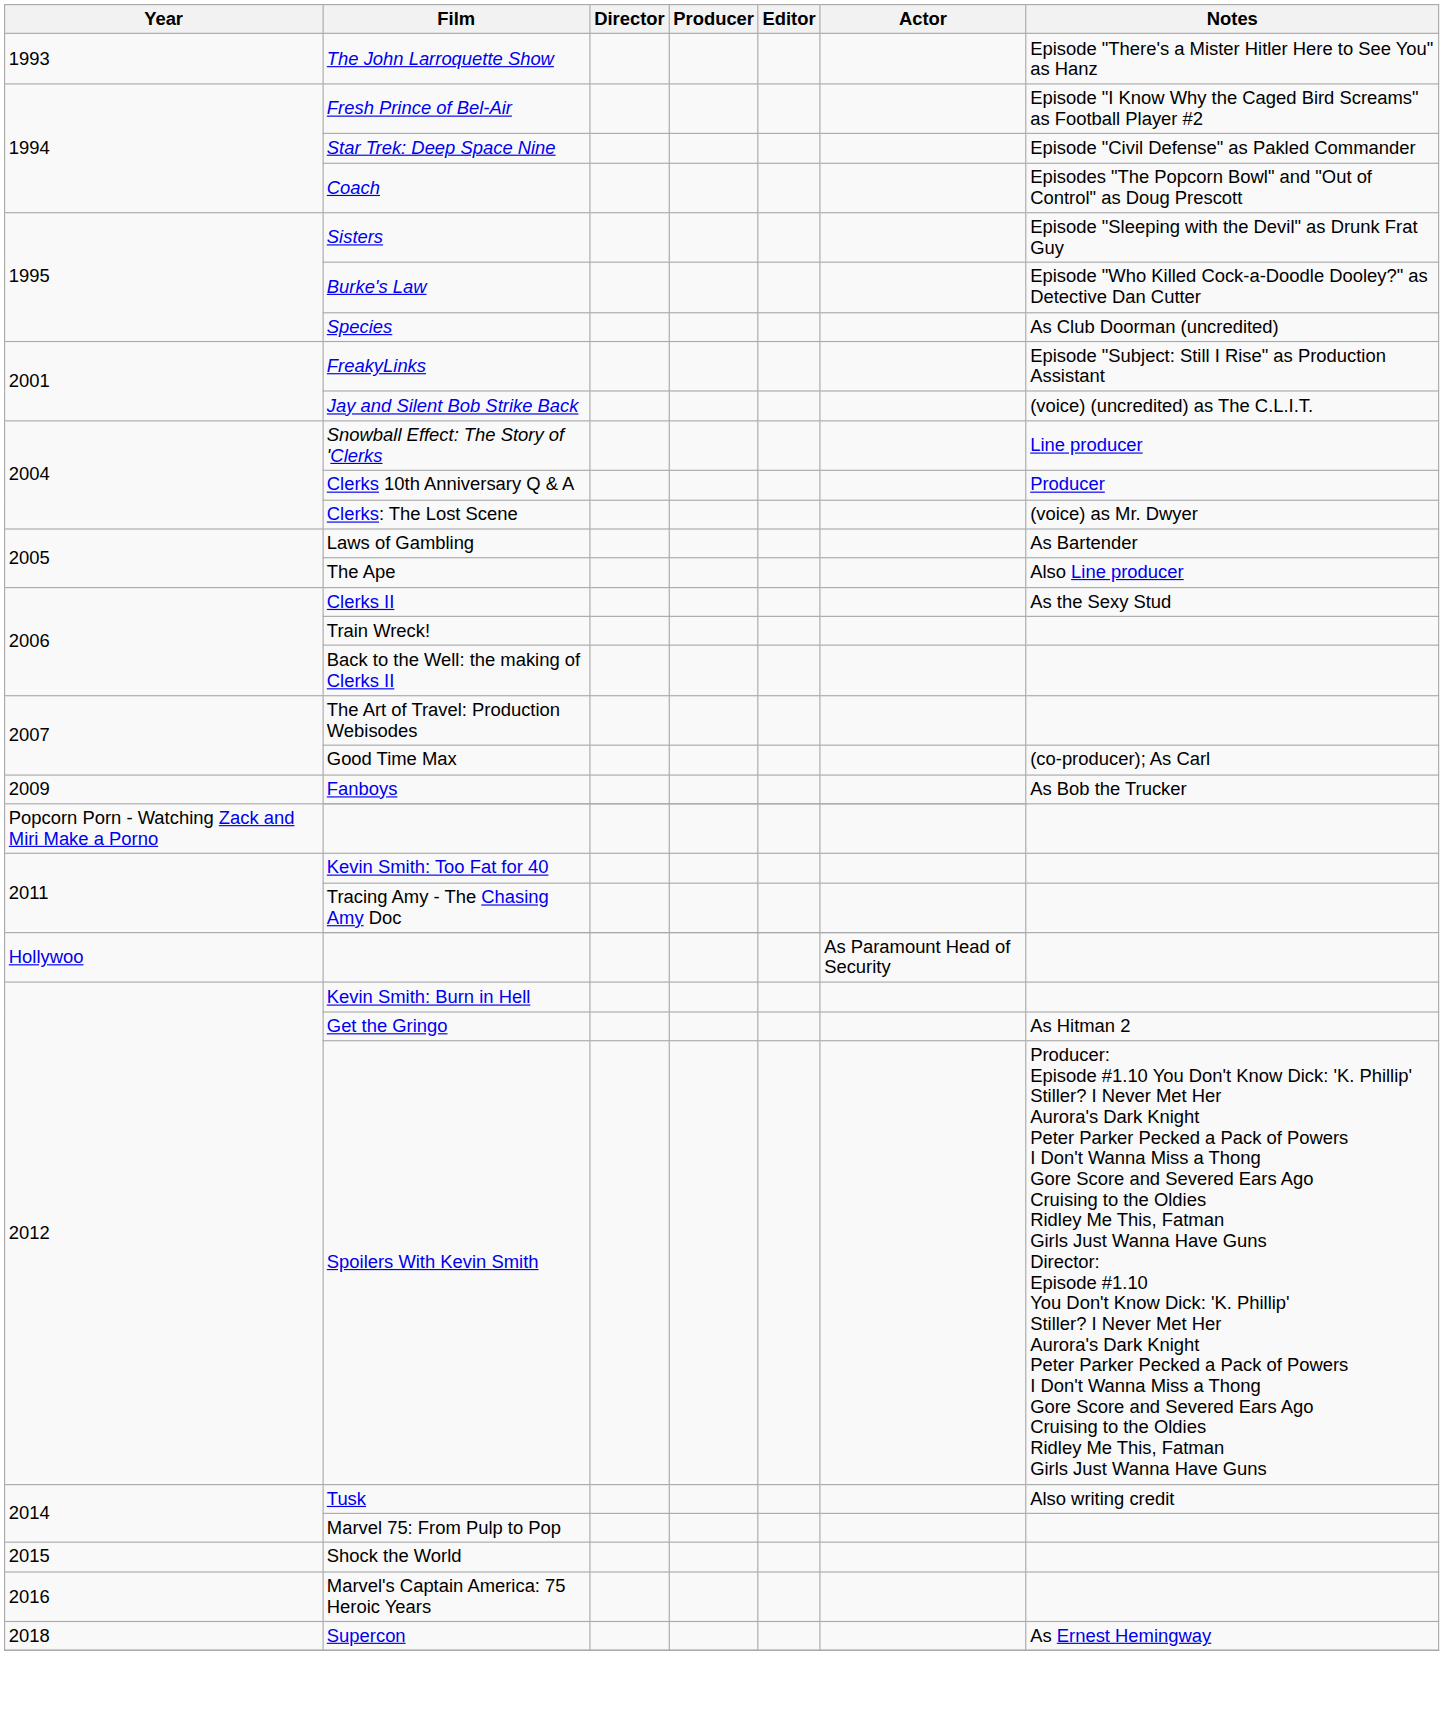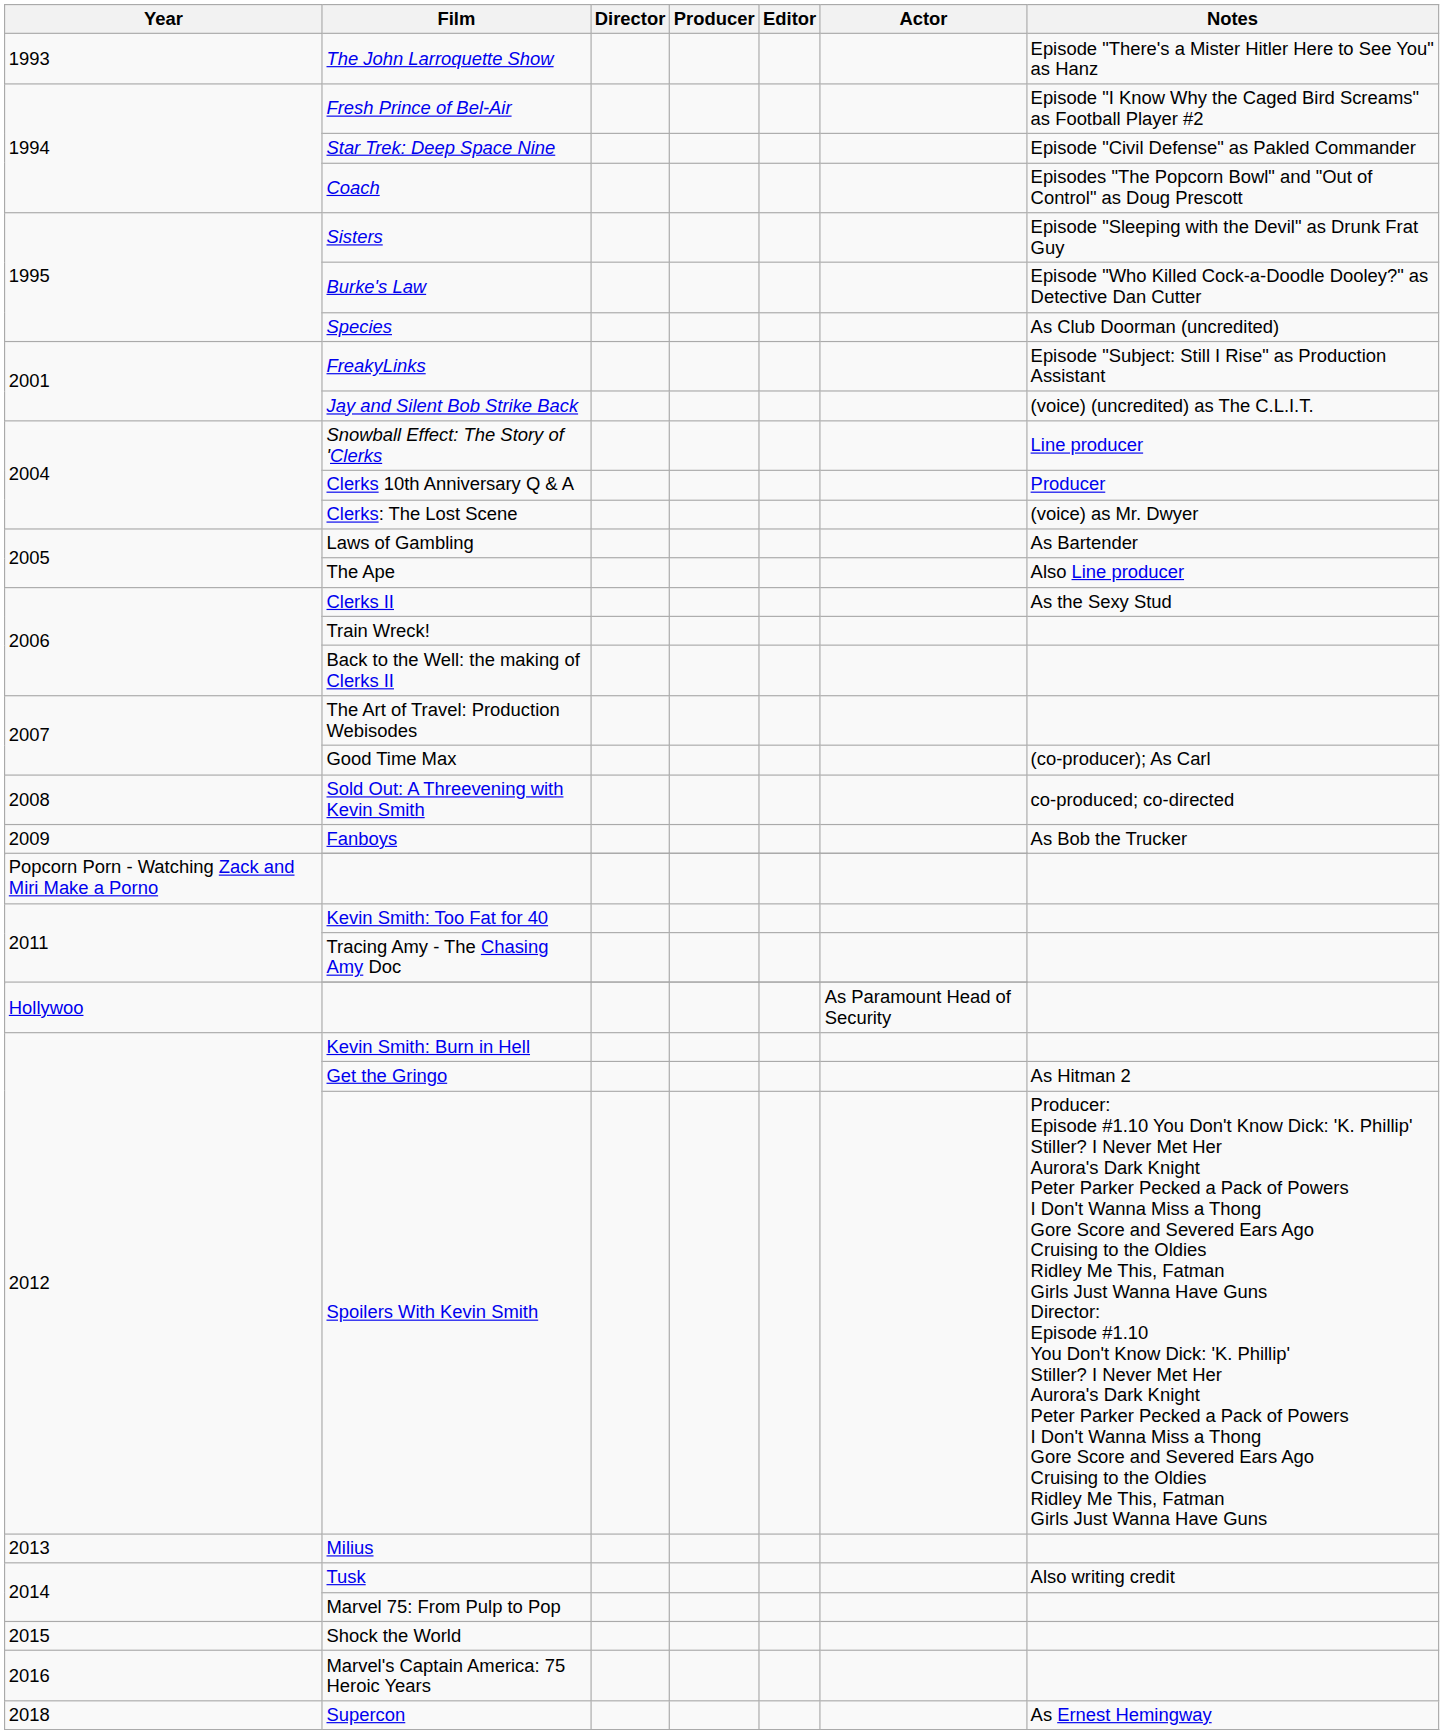+ row: (29, 799)
+ row: (29, 1548)
